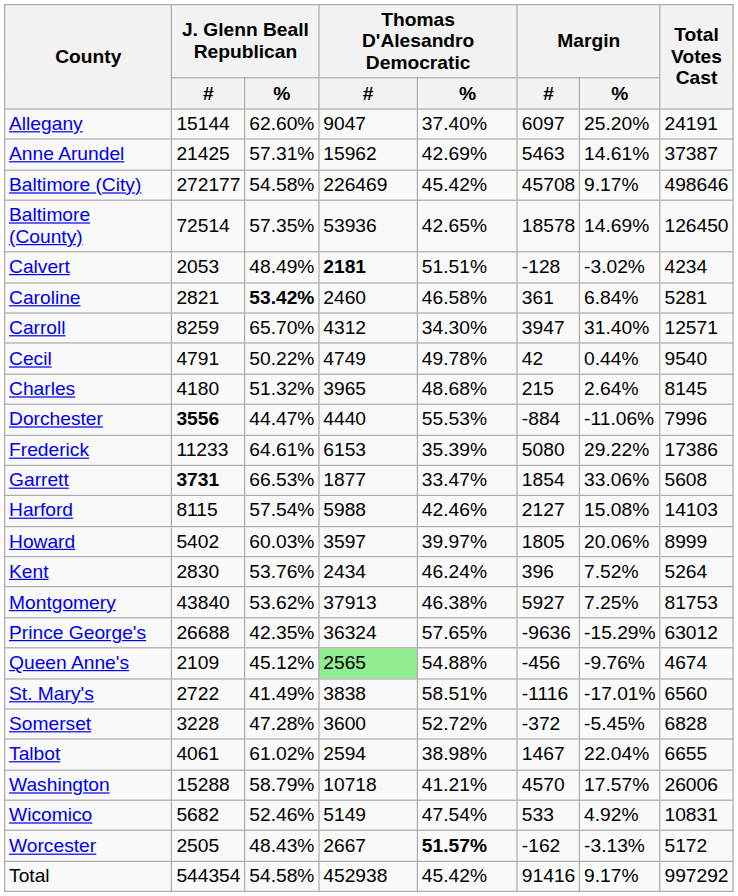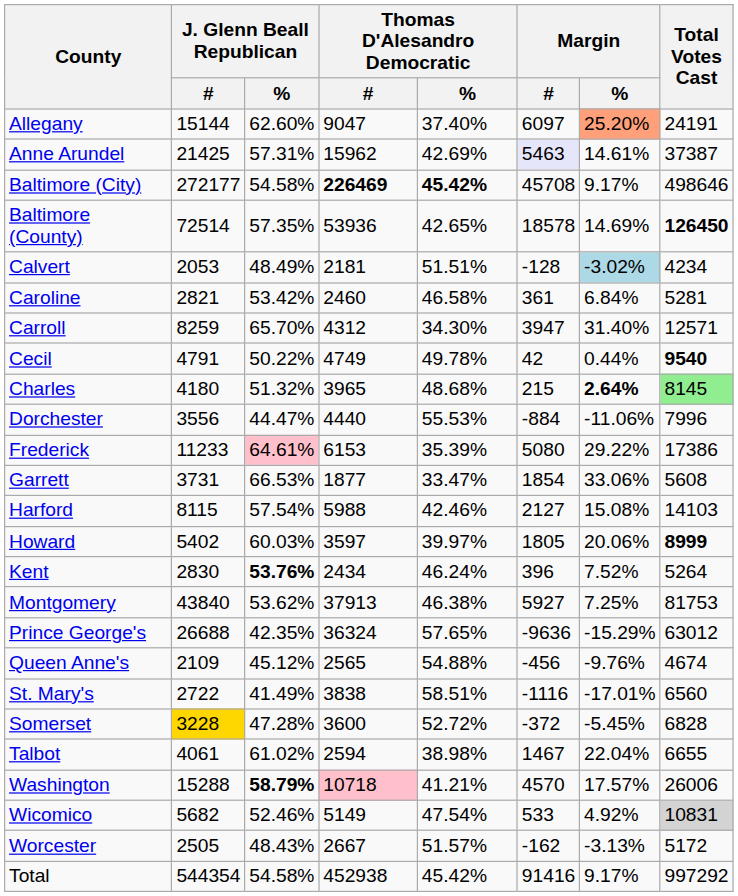(617, 123) no background -> (617, 123) lightsalmon background
(543, 154) no background -> (543, 154) lavender background
(355, 184) normal -> (355, 184) bold
(454, 184) normal -> (454, 184) bold
(697, 225) normal -> (697, 225) bold
(345, 267) bold -> (345, 267) normal
(615, 267) no background -> (615, 267) lightblue background
(282, 297) bold -> (282, 297) normal
(686, 358) normal -> (686, 358) bold
(611, 389) normal -> (611, 389) bold
(686, 389) no background -> (686, 389) lightgreen background
(198, 419) bold -> (198, 419) normal
(282, 449) no background -> (282, 449) pink background
(198, 480) bold -> (198, 480) normal
(686, 541) normal -> (686, 541) bold
(282, 571) normal -> (282, 571) bold
(345, 663) lightgreen background -> (345, 663) no background
(198, 723) no background -> (198, 723) gold background
(282, 784) normal -> (282, 784) bold
(350, 784) no background -> (350, 784) pink background
(691, 815) no background -> (691, 815) lightgrey background
(454, 845) bold -> (454, 845) normal
